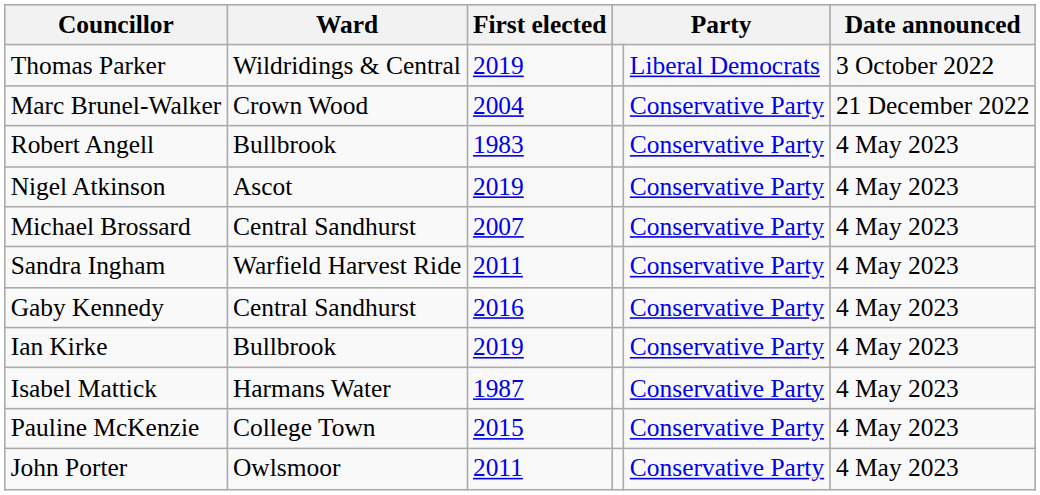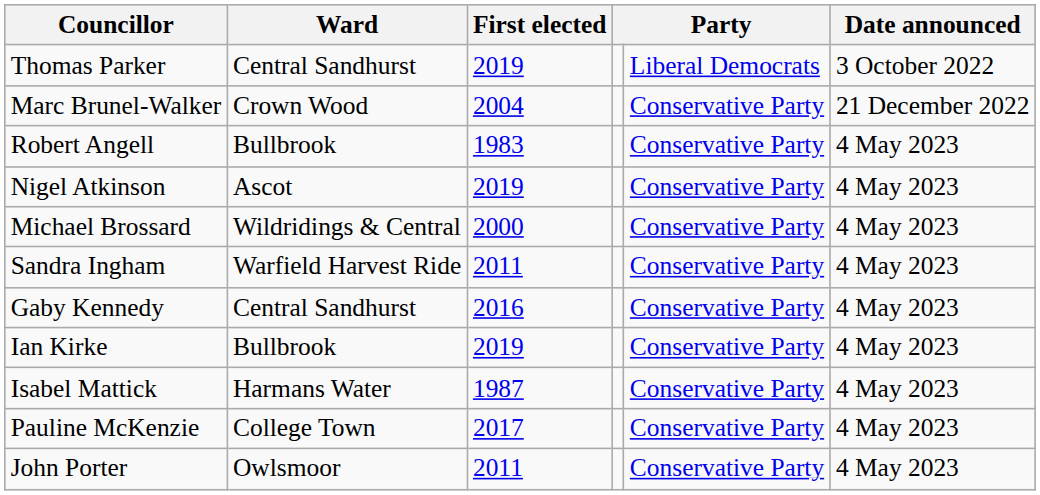(347, 65) Wildridings & Central -> (324, 65) Central Sandhurst
(324, 226) Central Sandhurst -> (347, 226) Wildridings & Central
(498, 226) 2007 -> (498, 226) 2000
(498, 428) 2015 -> (498, 428) 2017
